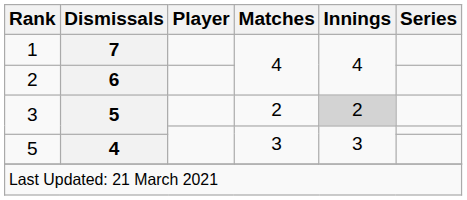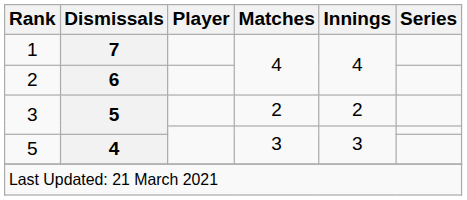(357, 110) lightgrey background -> (357, 110) no background
